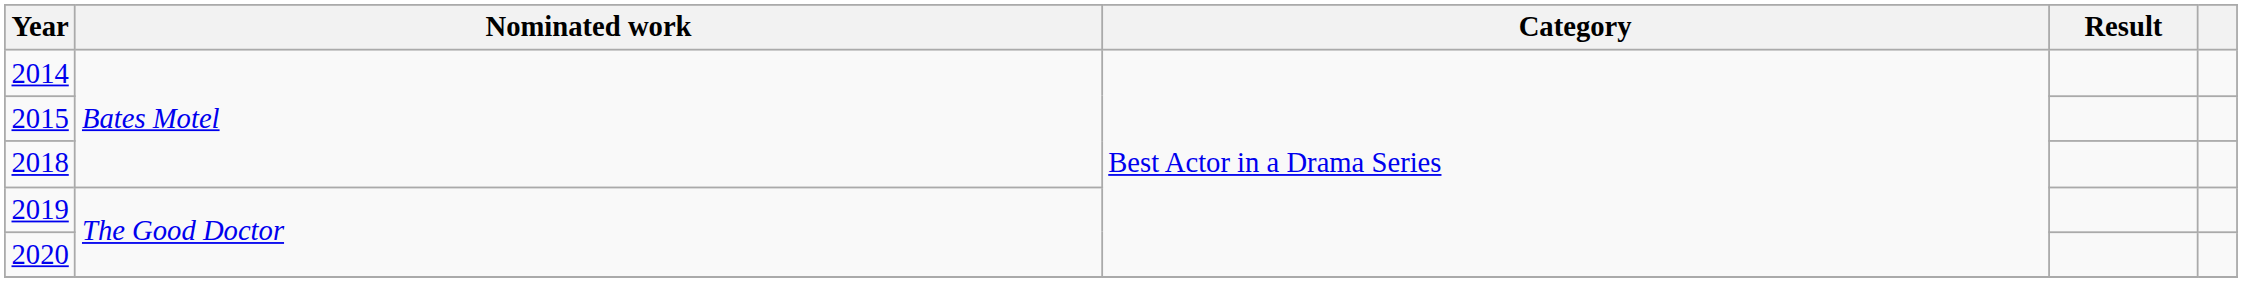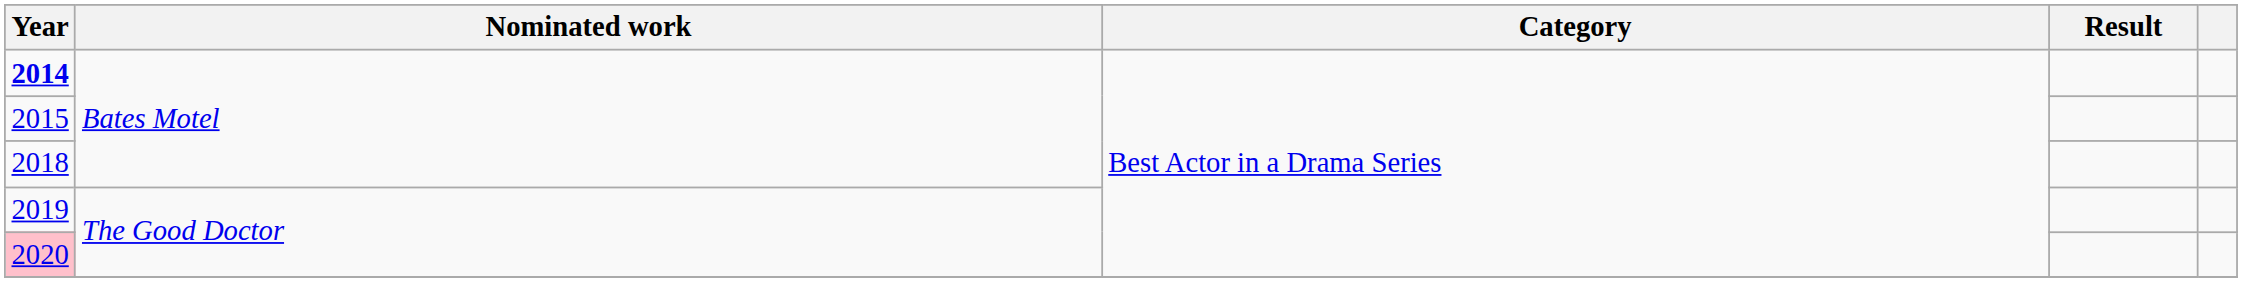(40, 72) normal -> (40, 72) bold
(40, 254) no background -> (40, 254) pink background
